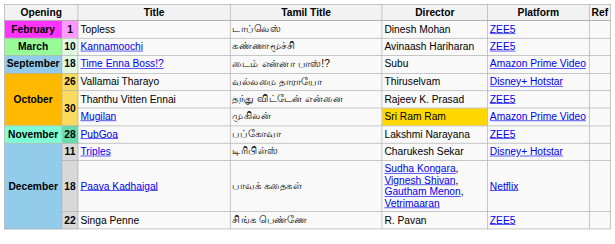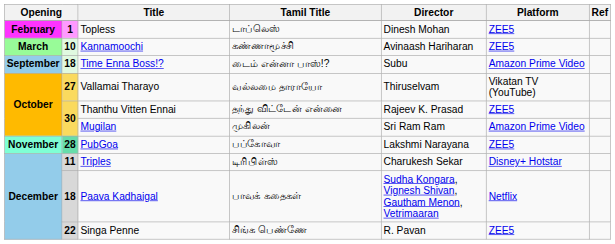(70, 82) 26 -> (70, 87) 27
(526, 82) Disney+ Hotstar -> (514, 87) Vikatan TV (YouTube)
(415, 117) gold background -> (414, 127) no background
